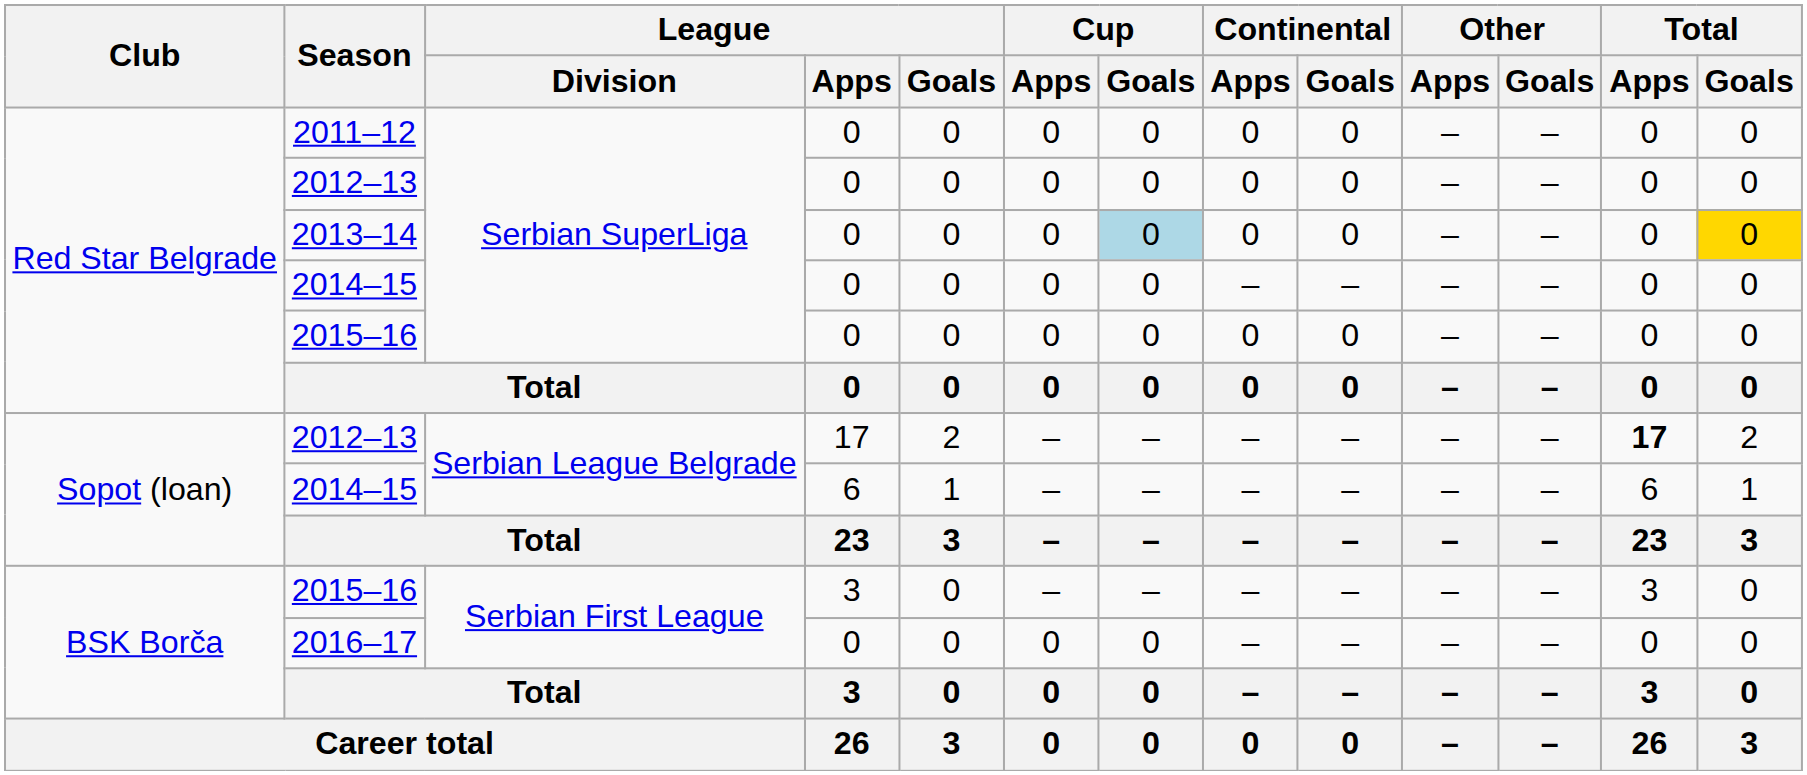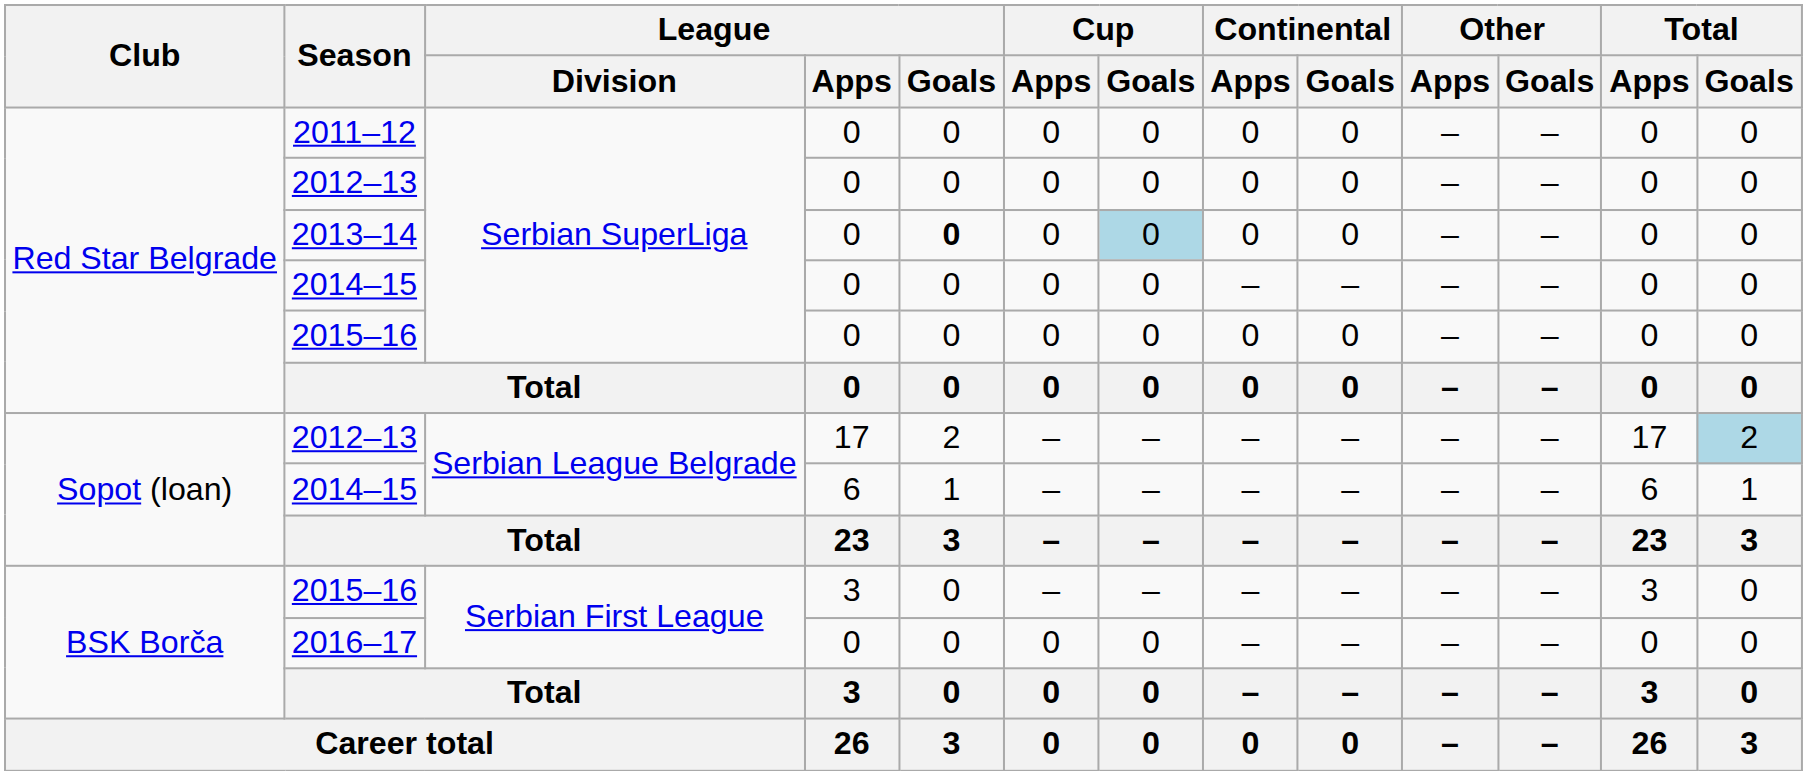(951, 234) normal -> (951, 234) bold
(1749, 234) gold background -> (1749, 234) no background
(1649, 438) bold -> (1649, 438) normal
(1749, 438) no background -> (1749, 438) lightblue background
